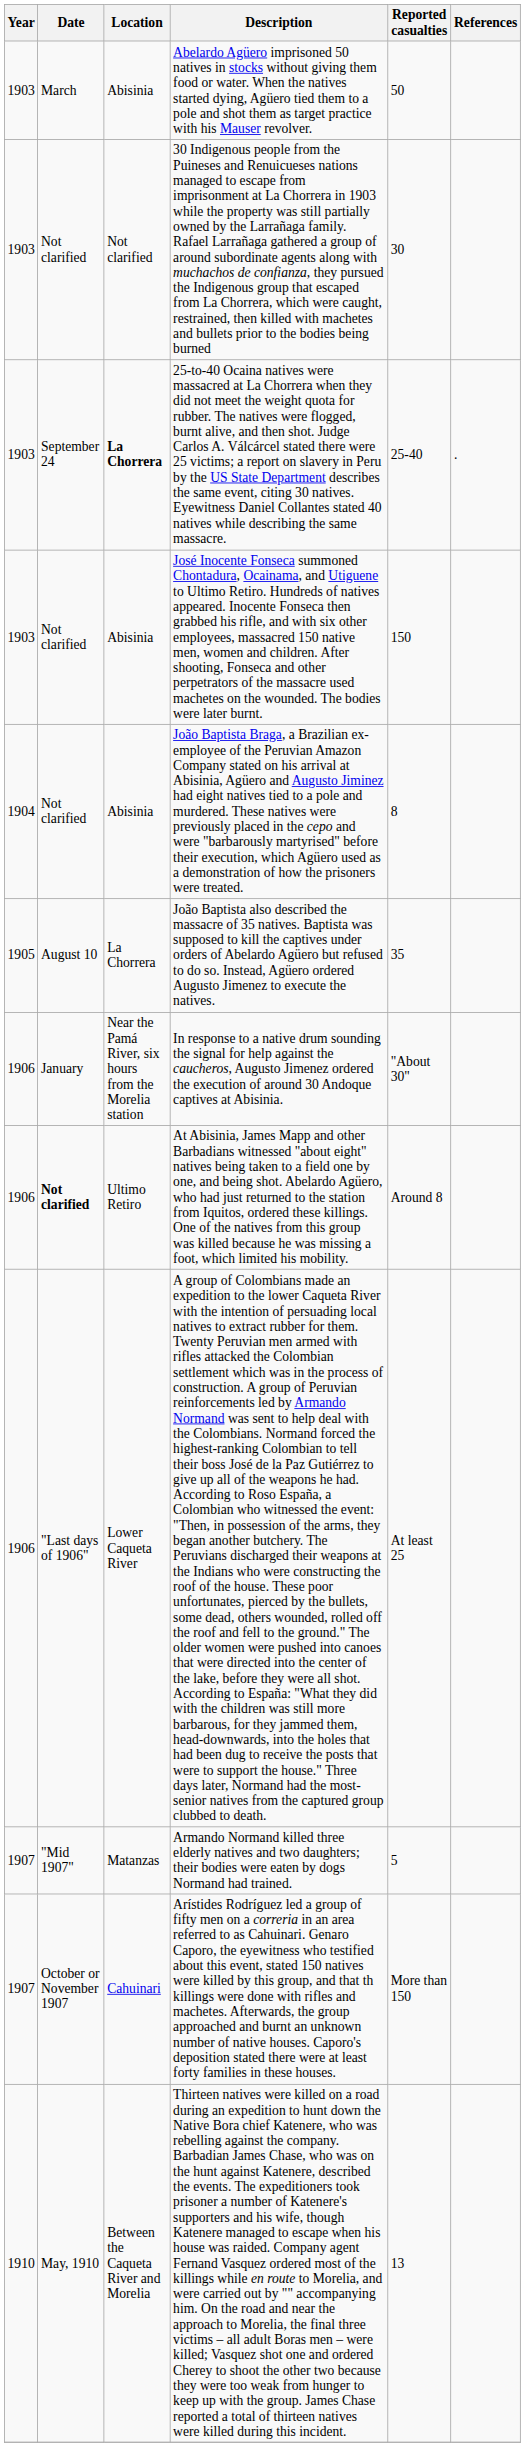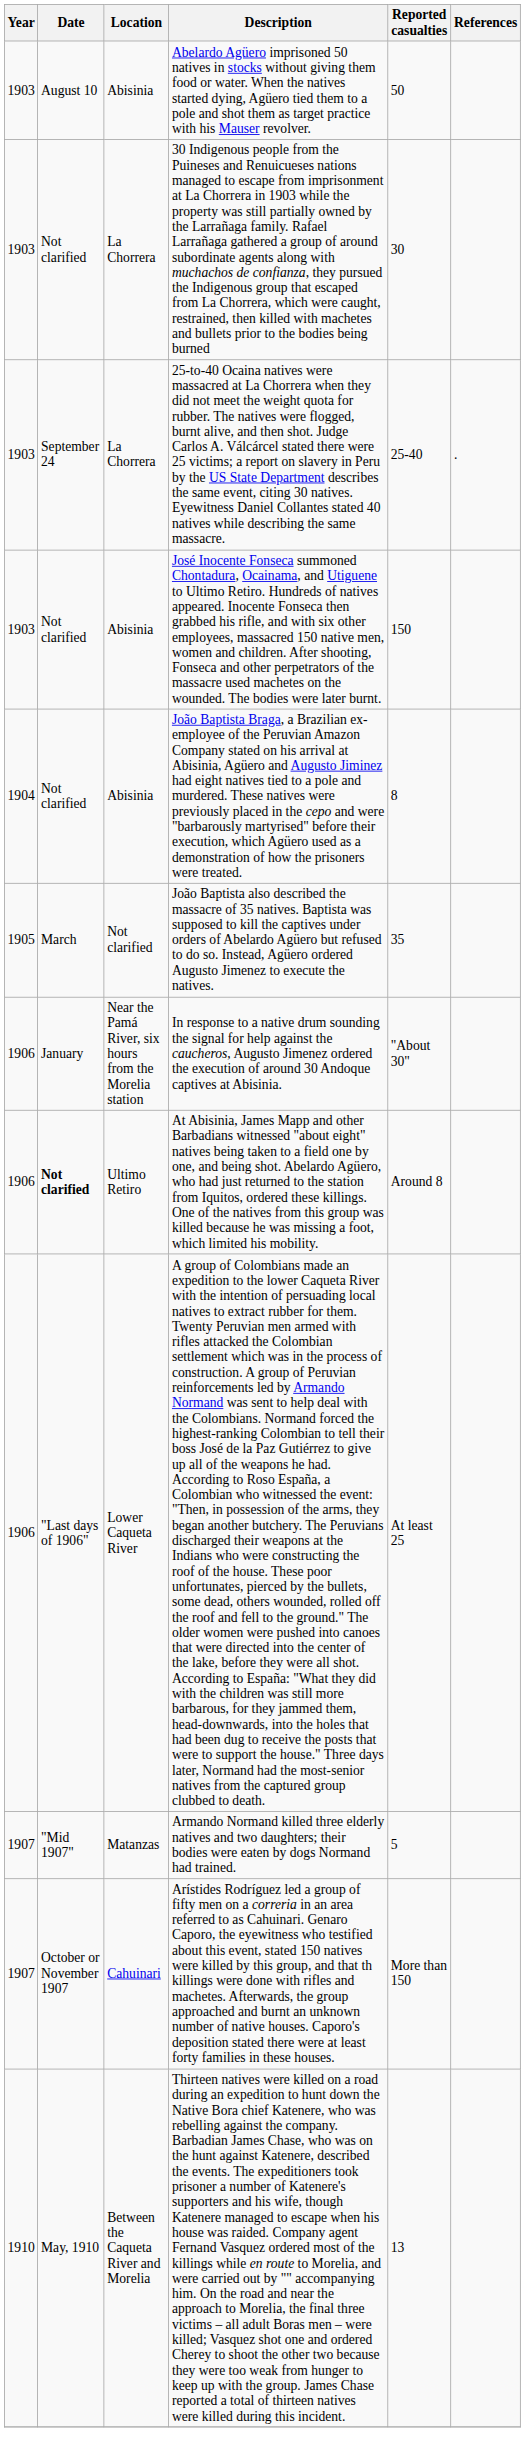(59, 90) March -> (69, 90) August 10
(130, 249) Not clarified -> (131, 249) La Chorrera
(135, 454) bold -> (131, 454) normal
(69, 955) August 10 -> (59, 940) March
(131, 955) La Chorrera -> (130, 940) Not clarified
